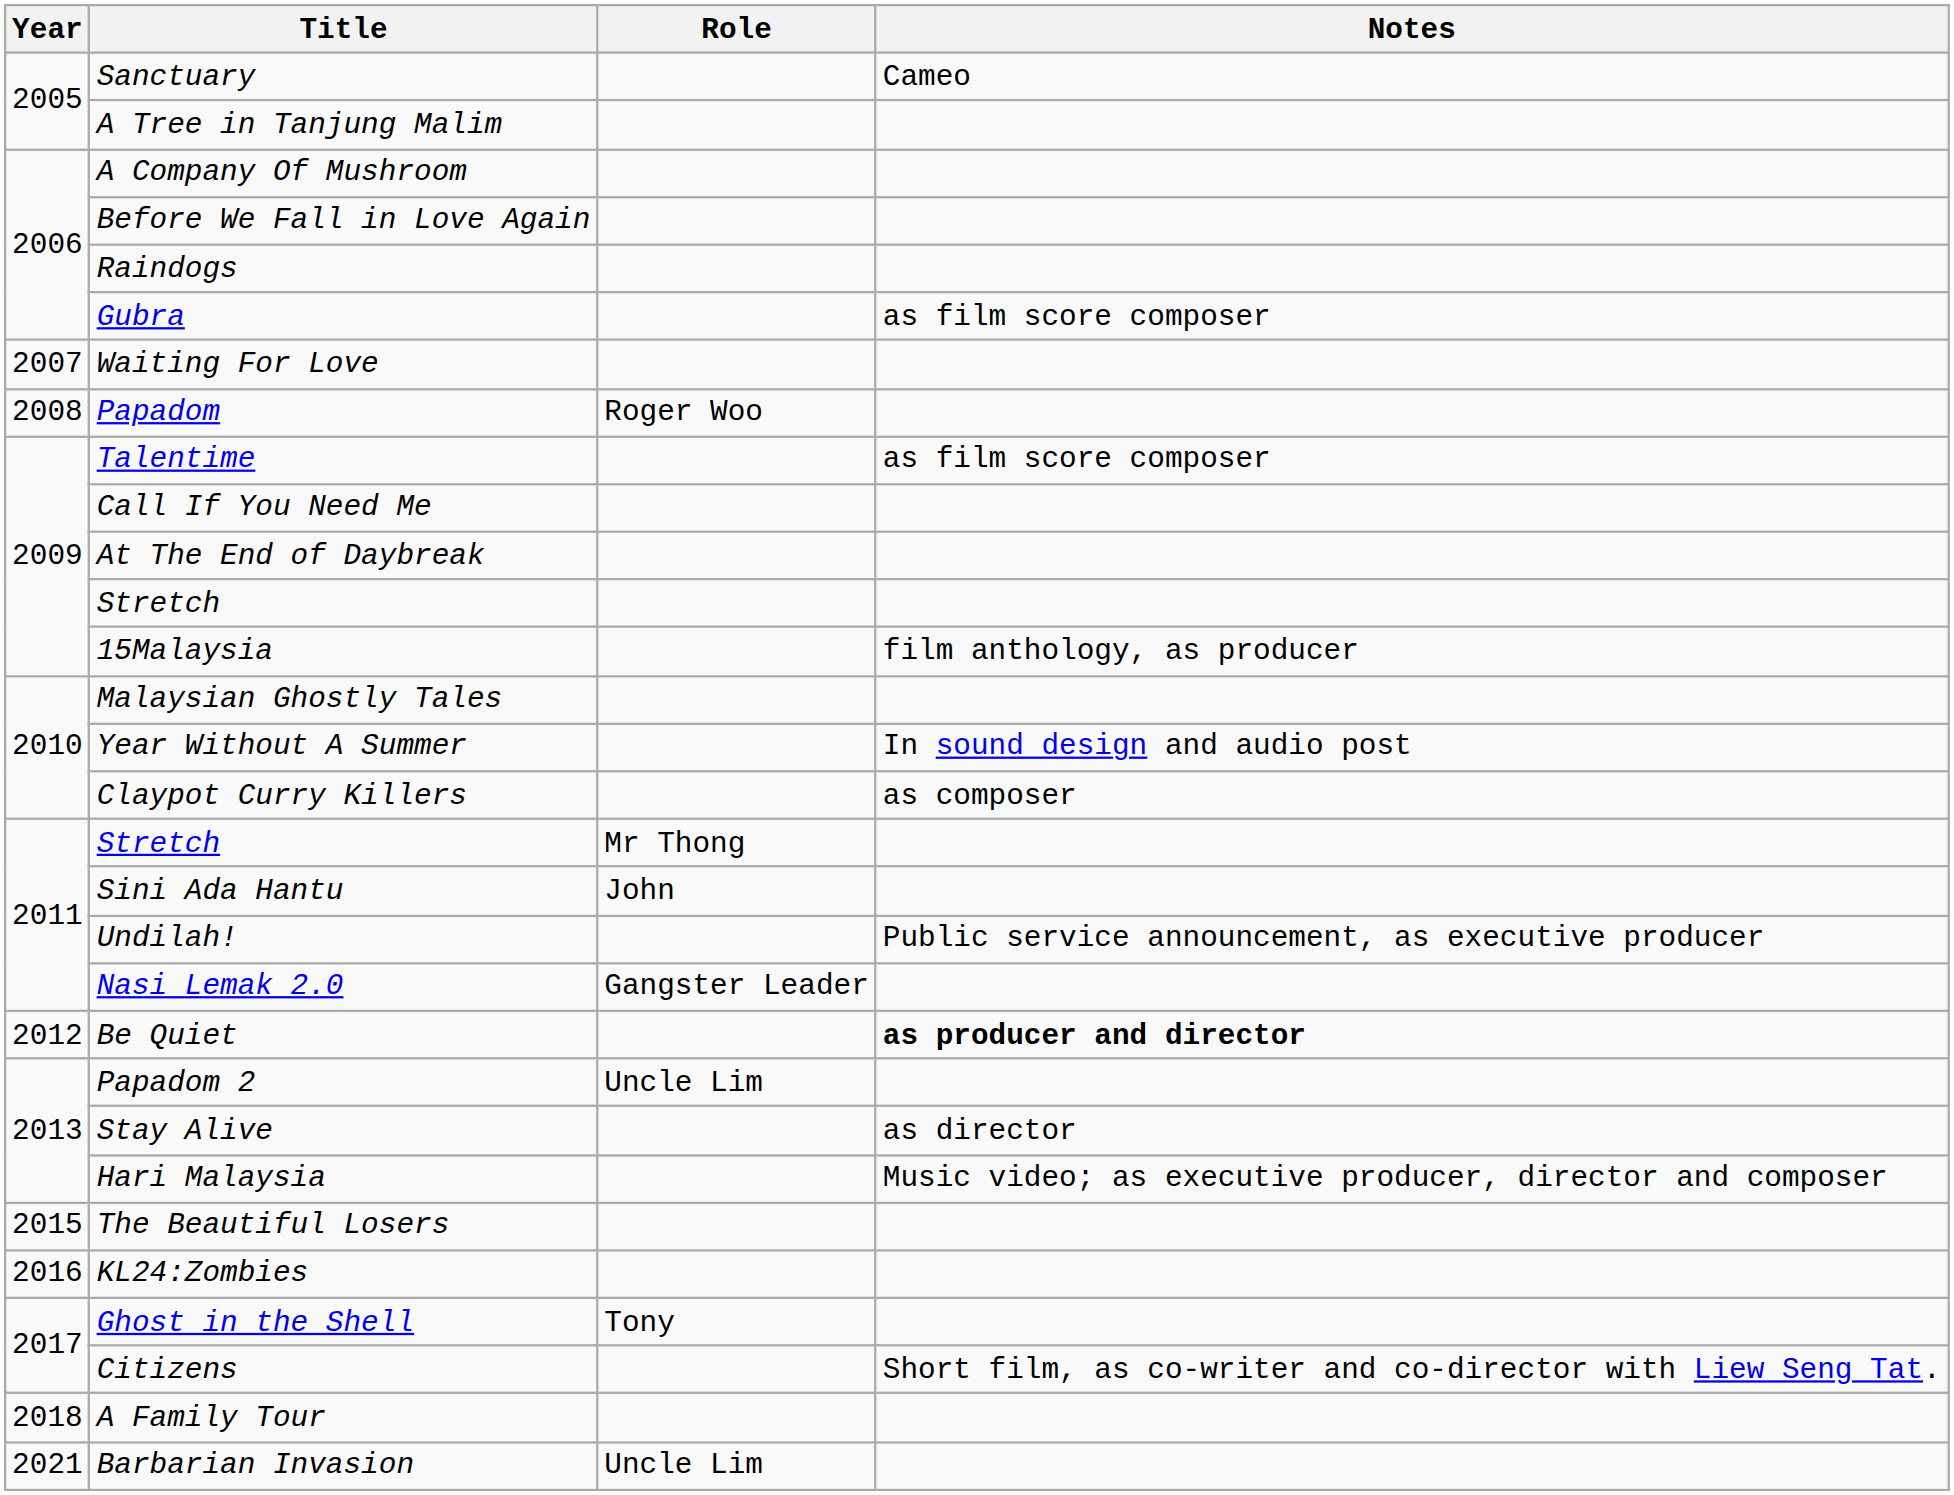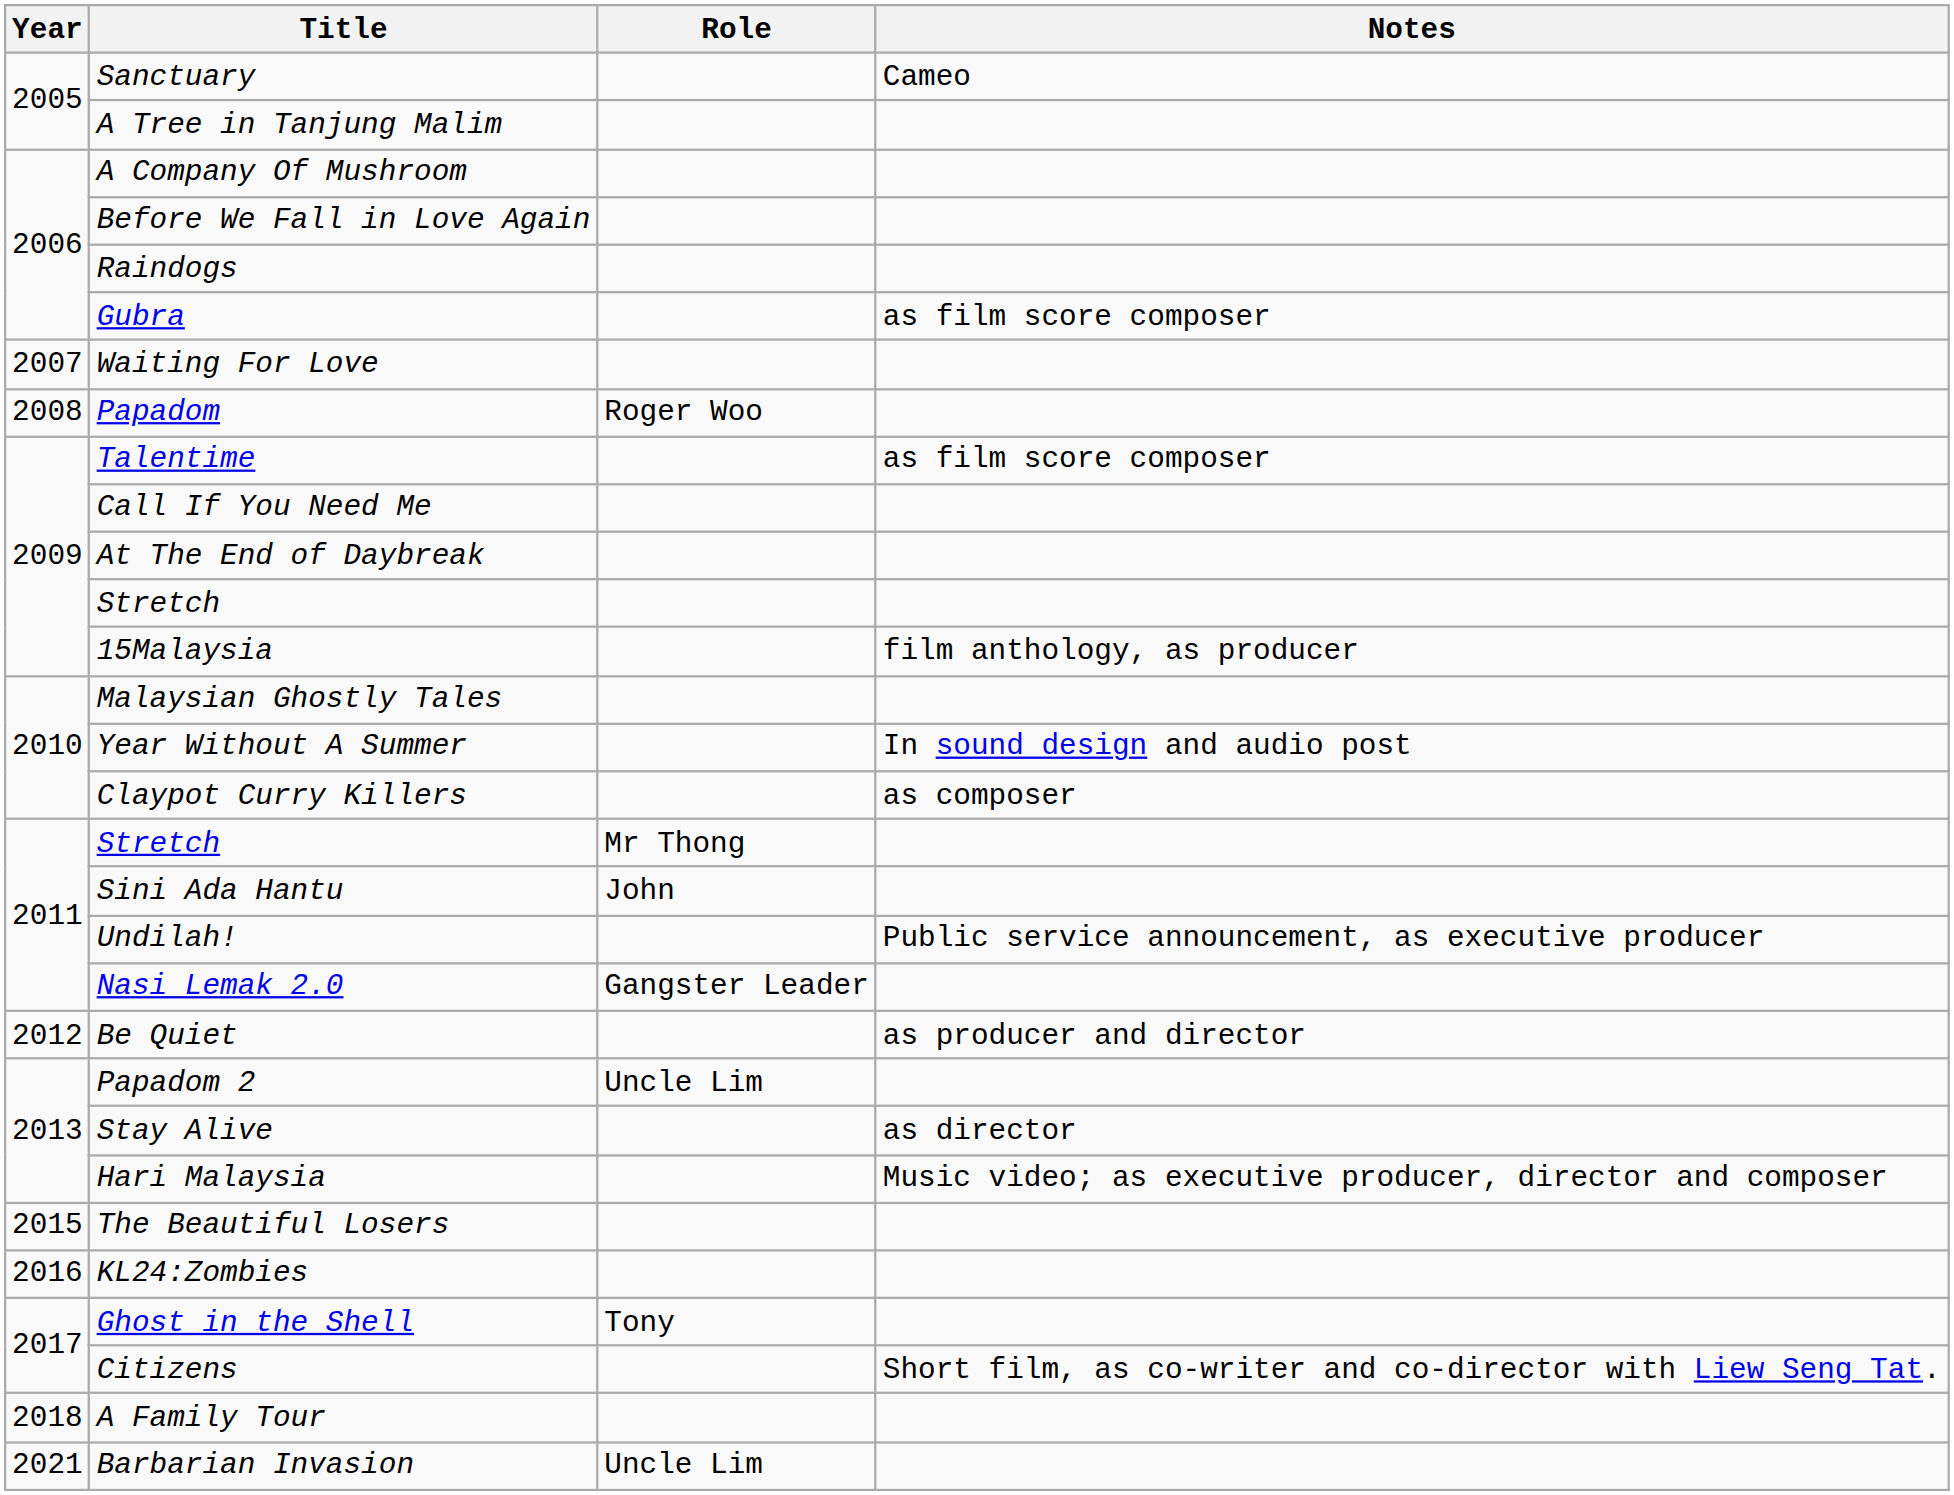(1094, 1035) bold -> (1094, 1035) normal
